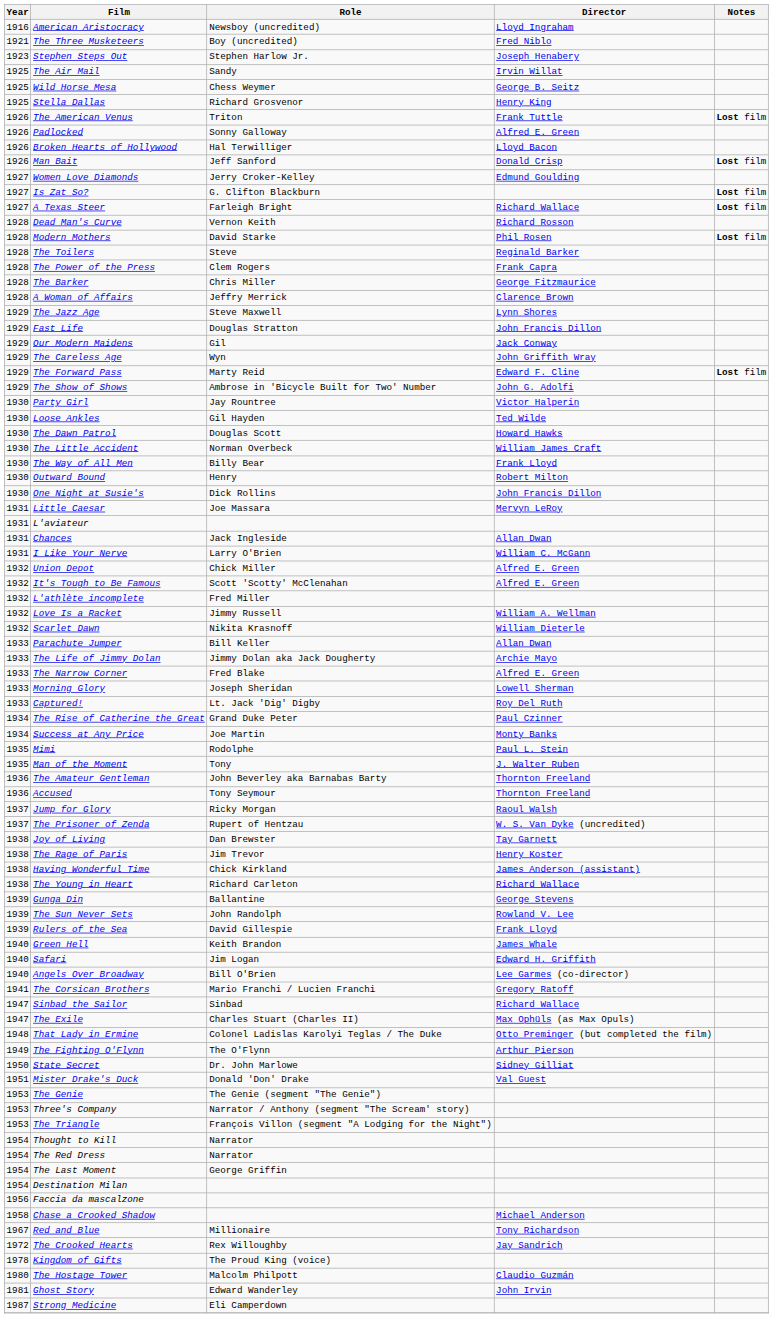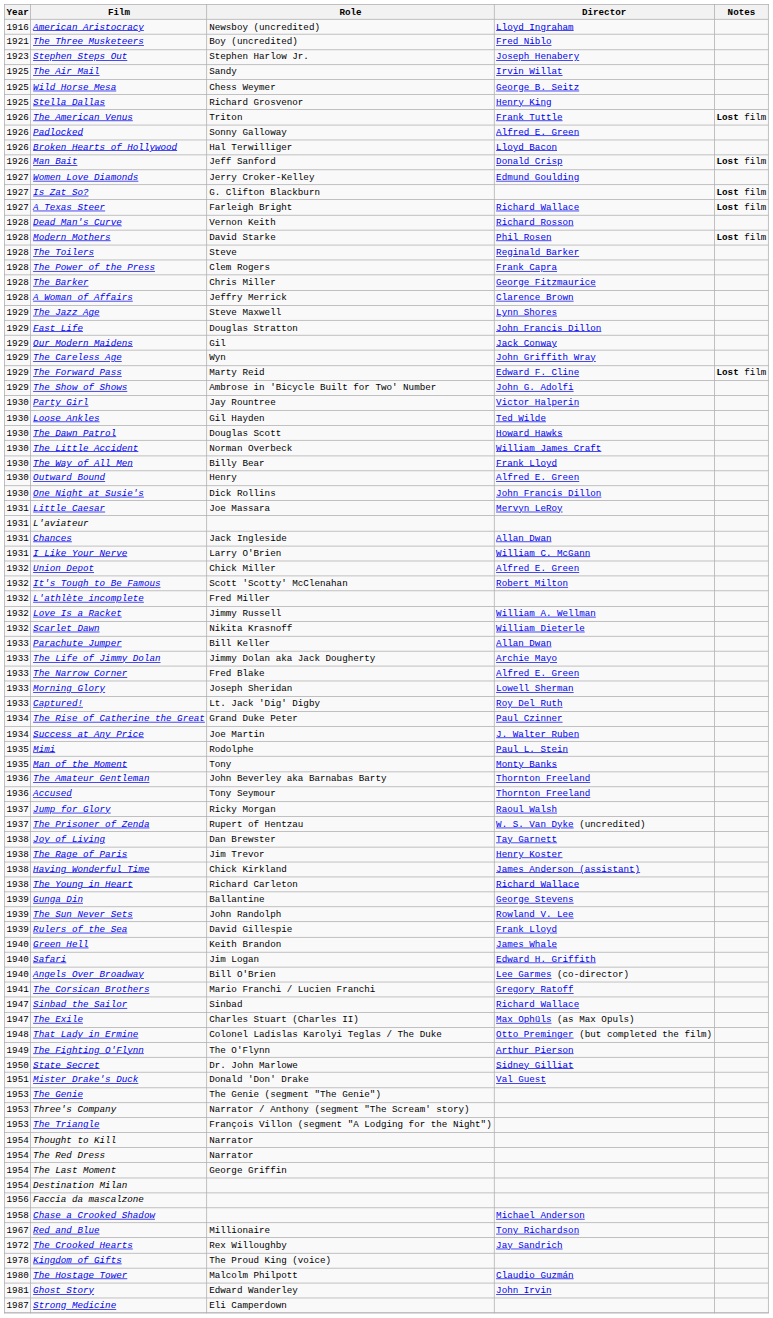(532, 478) Robert Milton -> (538, 478) Alfred E. Green
(538, 584) Alfred E. Green -> (532, 584) Robert Milton
(527, 734) Monty Banks -> (538, 734) J. Walter Ruben
(538, 764) J. Walter Ruben -> (527, 764) Monty Banks
